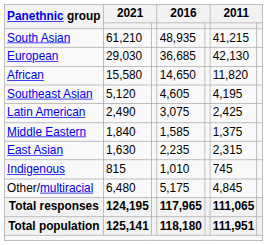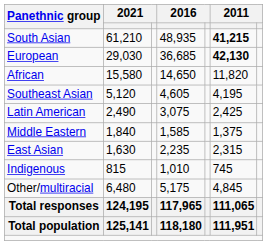(231, 38) normal -> (231, 38) bold
(231, 56) normal -> (231, 56) bold
